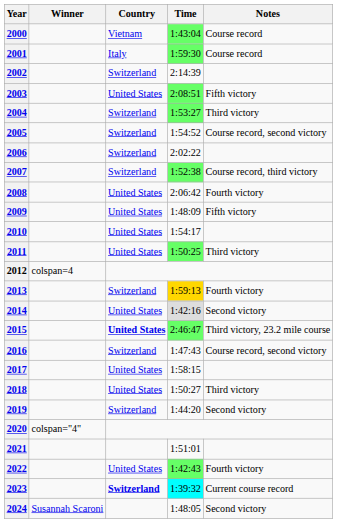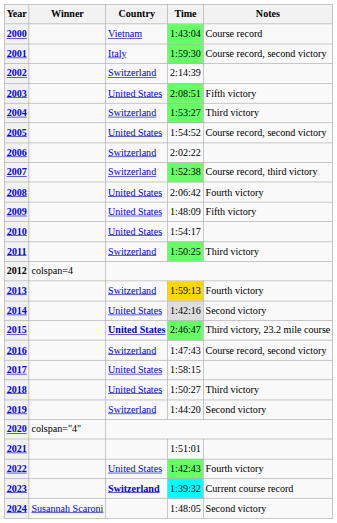(234, 53) Course record -> (266, 53) Course record, second victory
(132, 132) Switzerland -> (135, 132) United States
(135, 251) United States -> (132, 251) Switzerland
